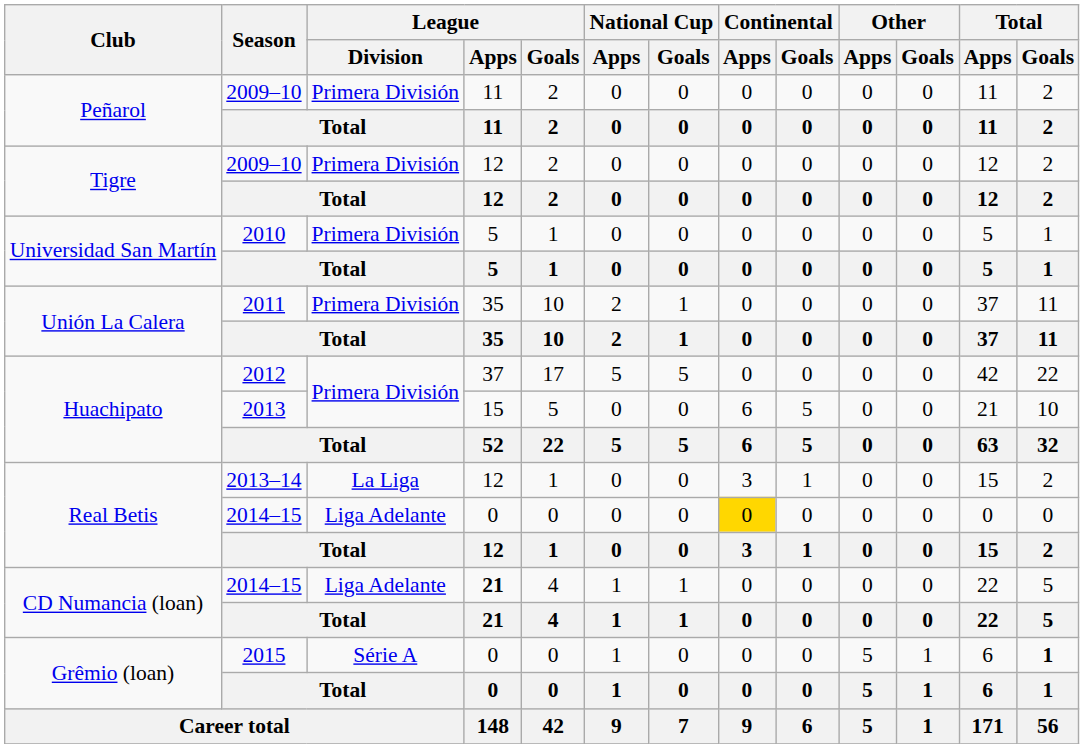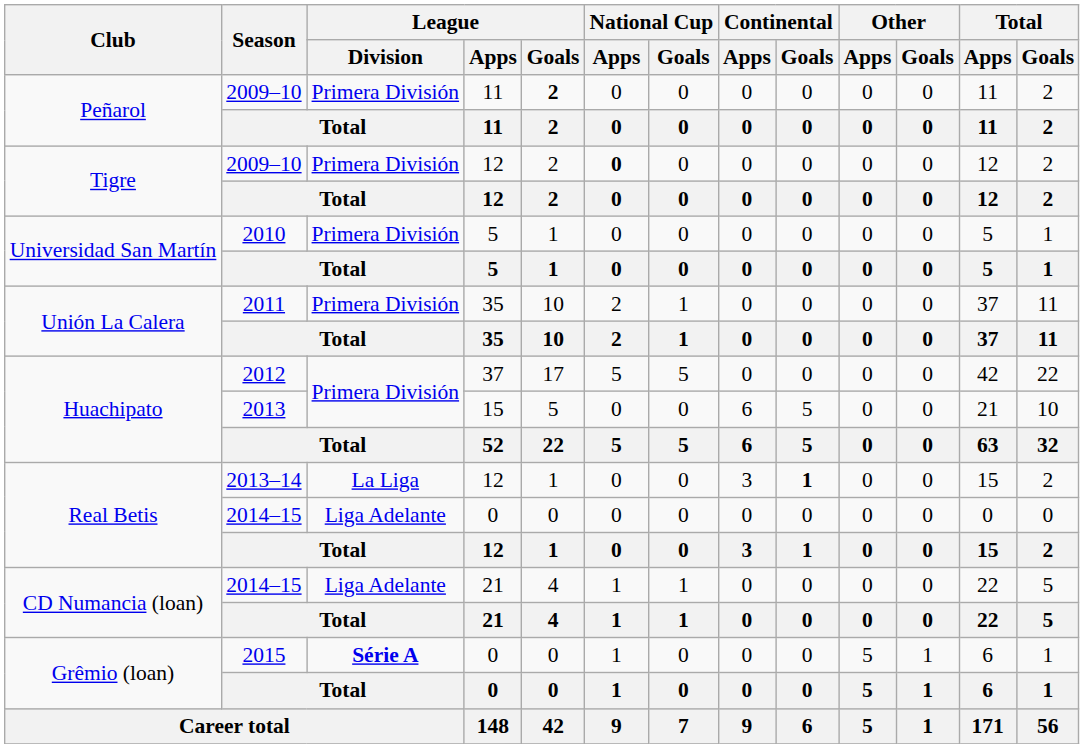(553, 92) normal -> (553, 92) bold
(616, 163) normal -> (616, 163) bold
(807, 479) normal -> (807, 479) bold
(747, 514) gold background -> (747, 514) no background
(493, 585) bold -> (493, 585) normal
(385, 655) normal -> (385, 655) bold
(1048, 655) bold -> (1048, 655) normal
